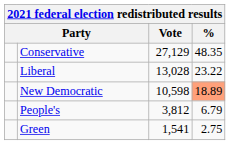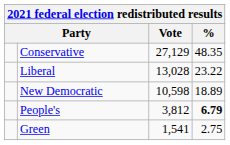(209, 91) lightsalmon background -> (209, 91) no background
(212, 110) normal -> (212, 110) bold
